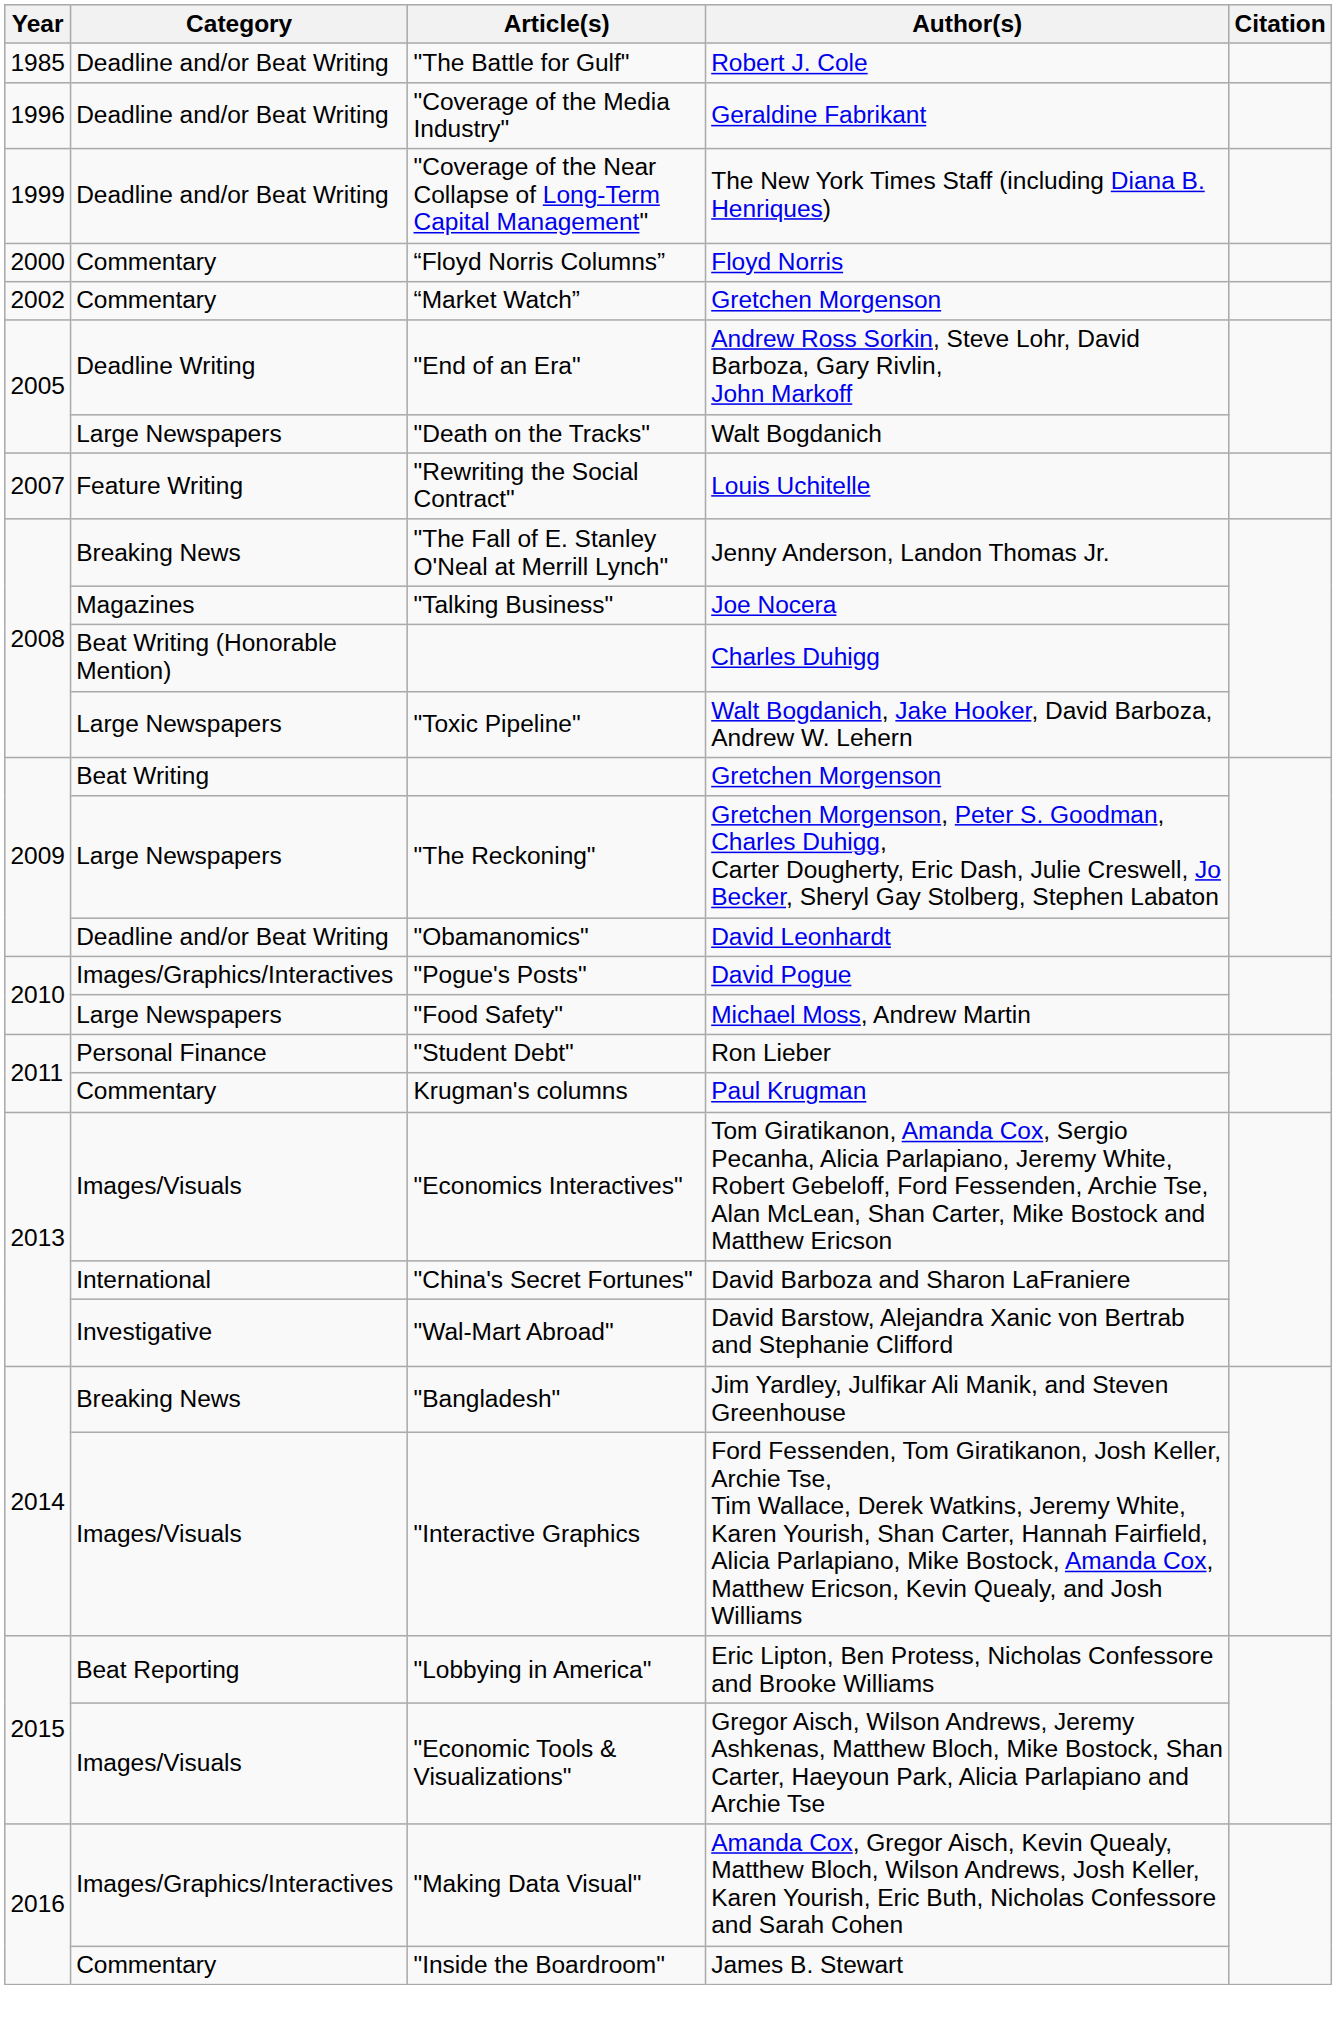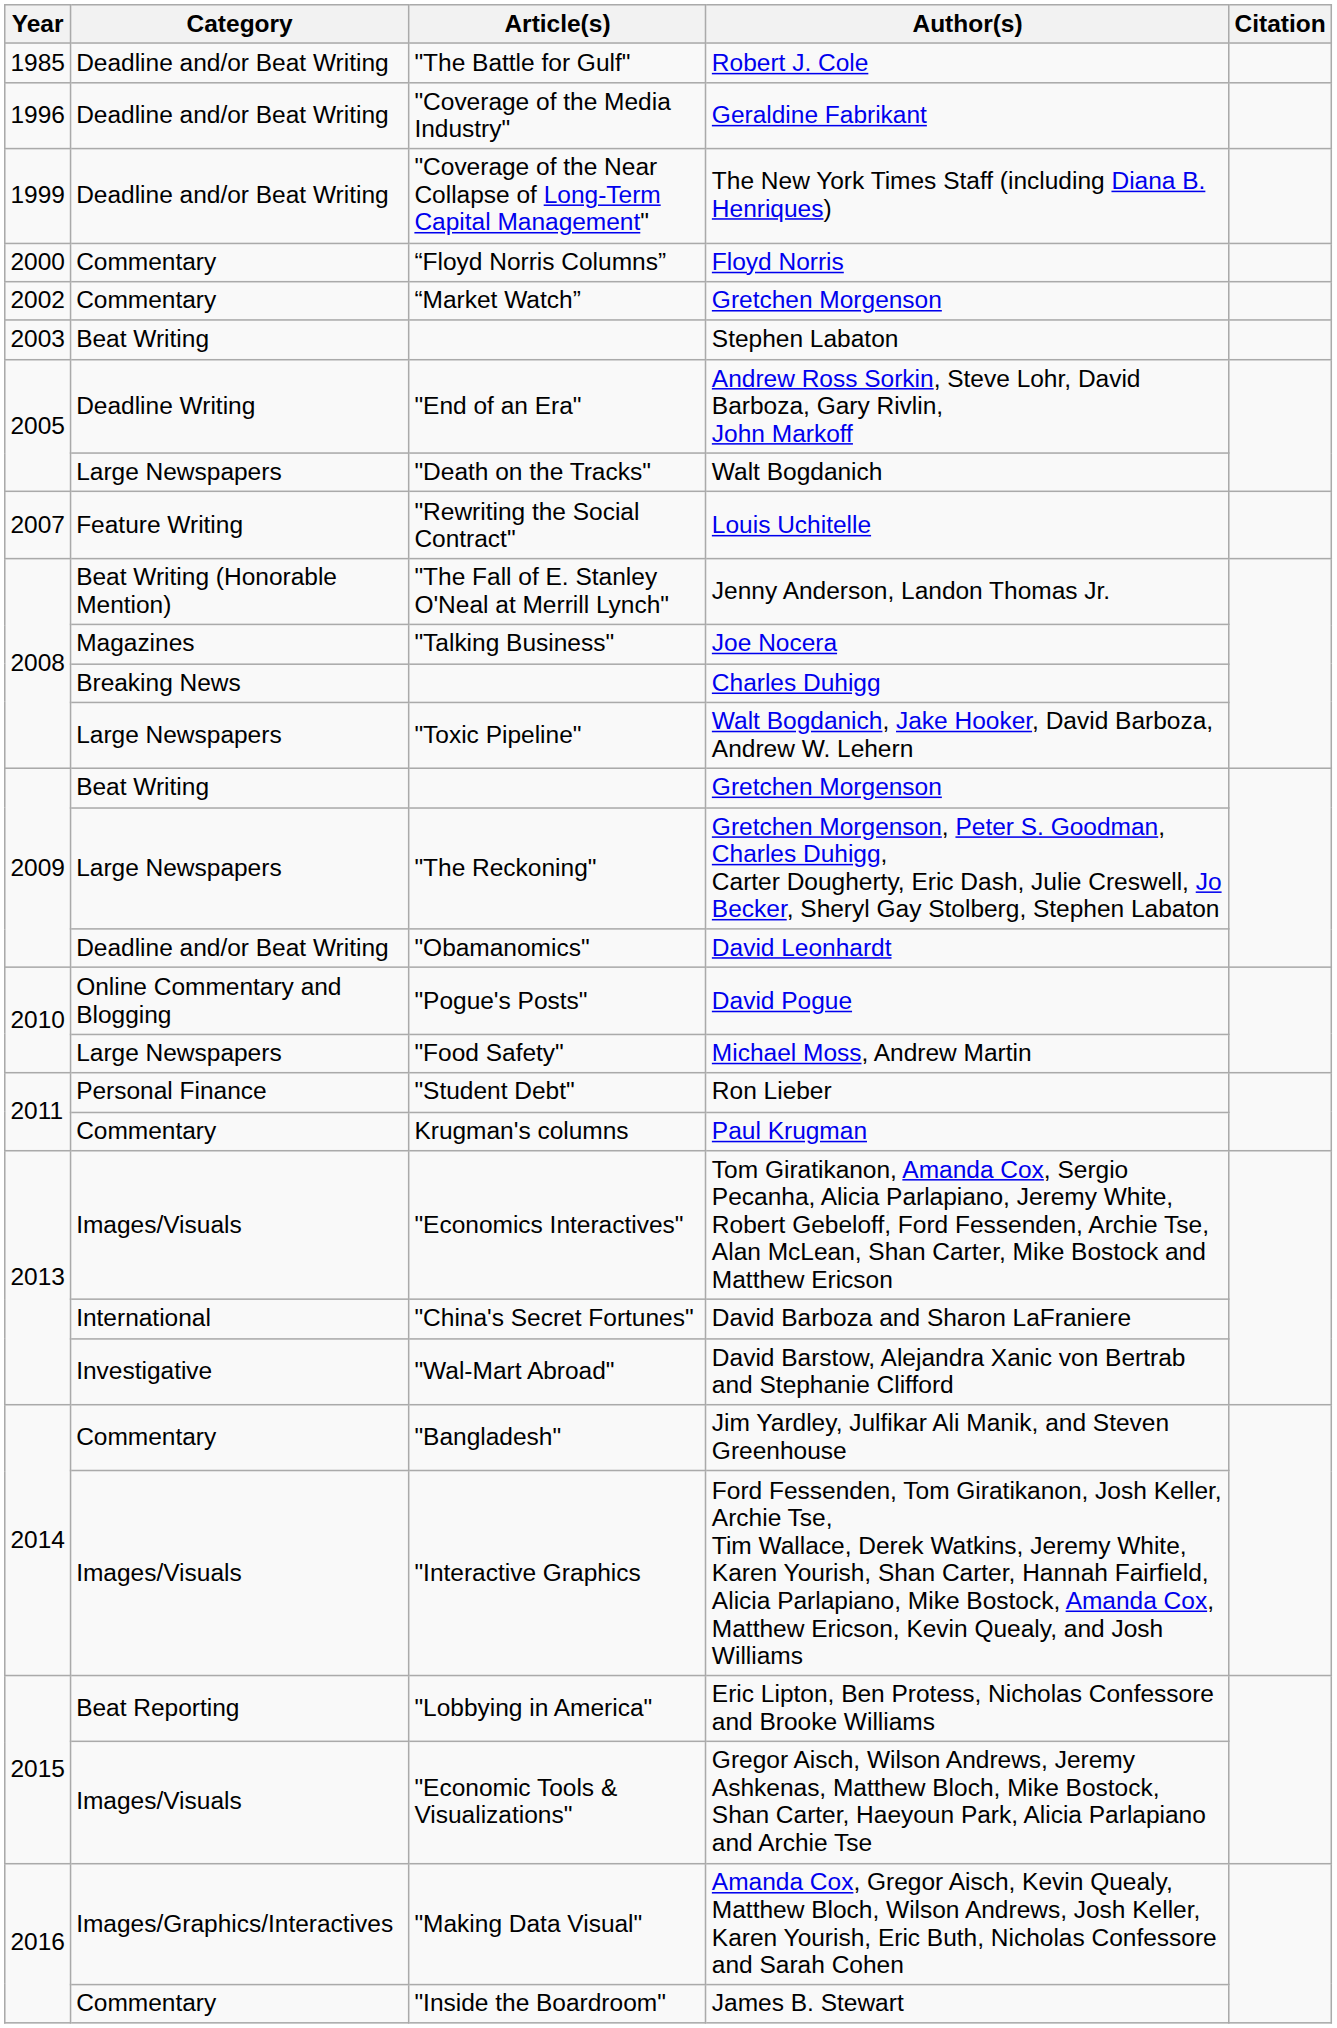+ row: (557, 340)
(158, 552) Breaking News -> (207, 591) Beat Writing (Honorable Mention)
(207, 657) Beat Writing (Honorable Mention) -> (158, 682) Breaking News
(235, 975) Images/Graphics/Interactives -> (209, 1000) Online Commentary and Blogging
(158, 1398) Breaking News -> (146, 1437) Commentary
